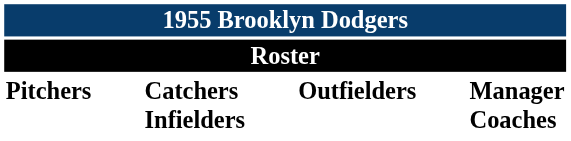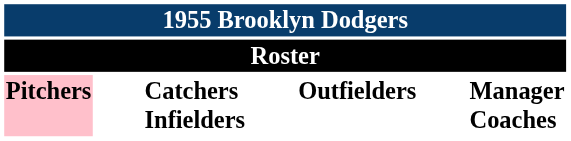(49, 90) no background -> (49, 90) pink background
